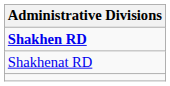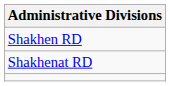(47, 39) bold -> (45, 39) normal
